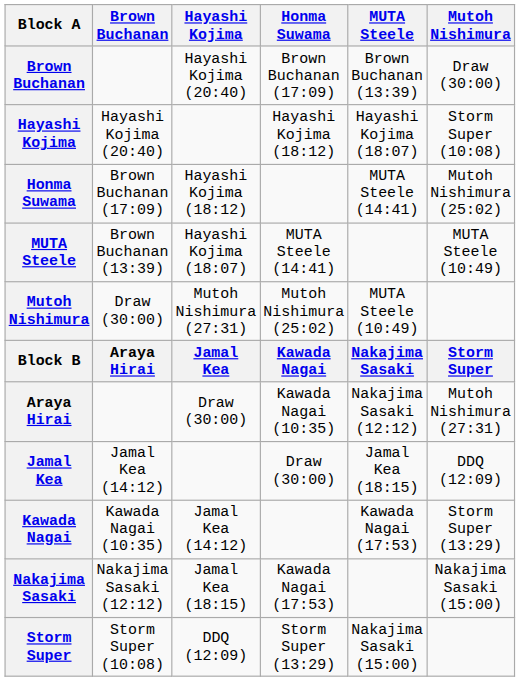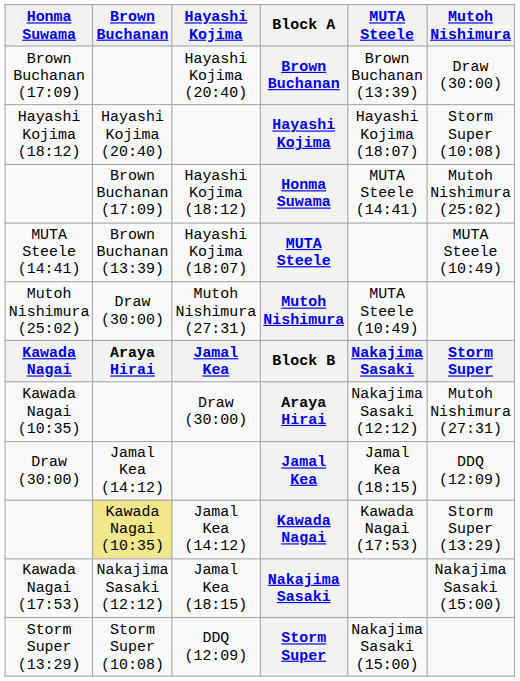columns swapped: (49, 25) <-> (304, 25)
(132, 529) no background -> (132, 529) khaki background
